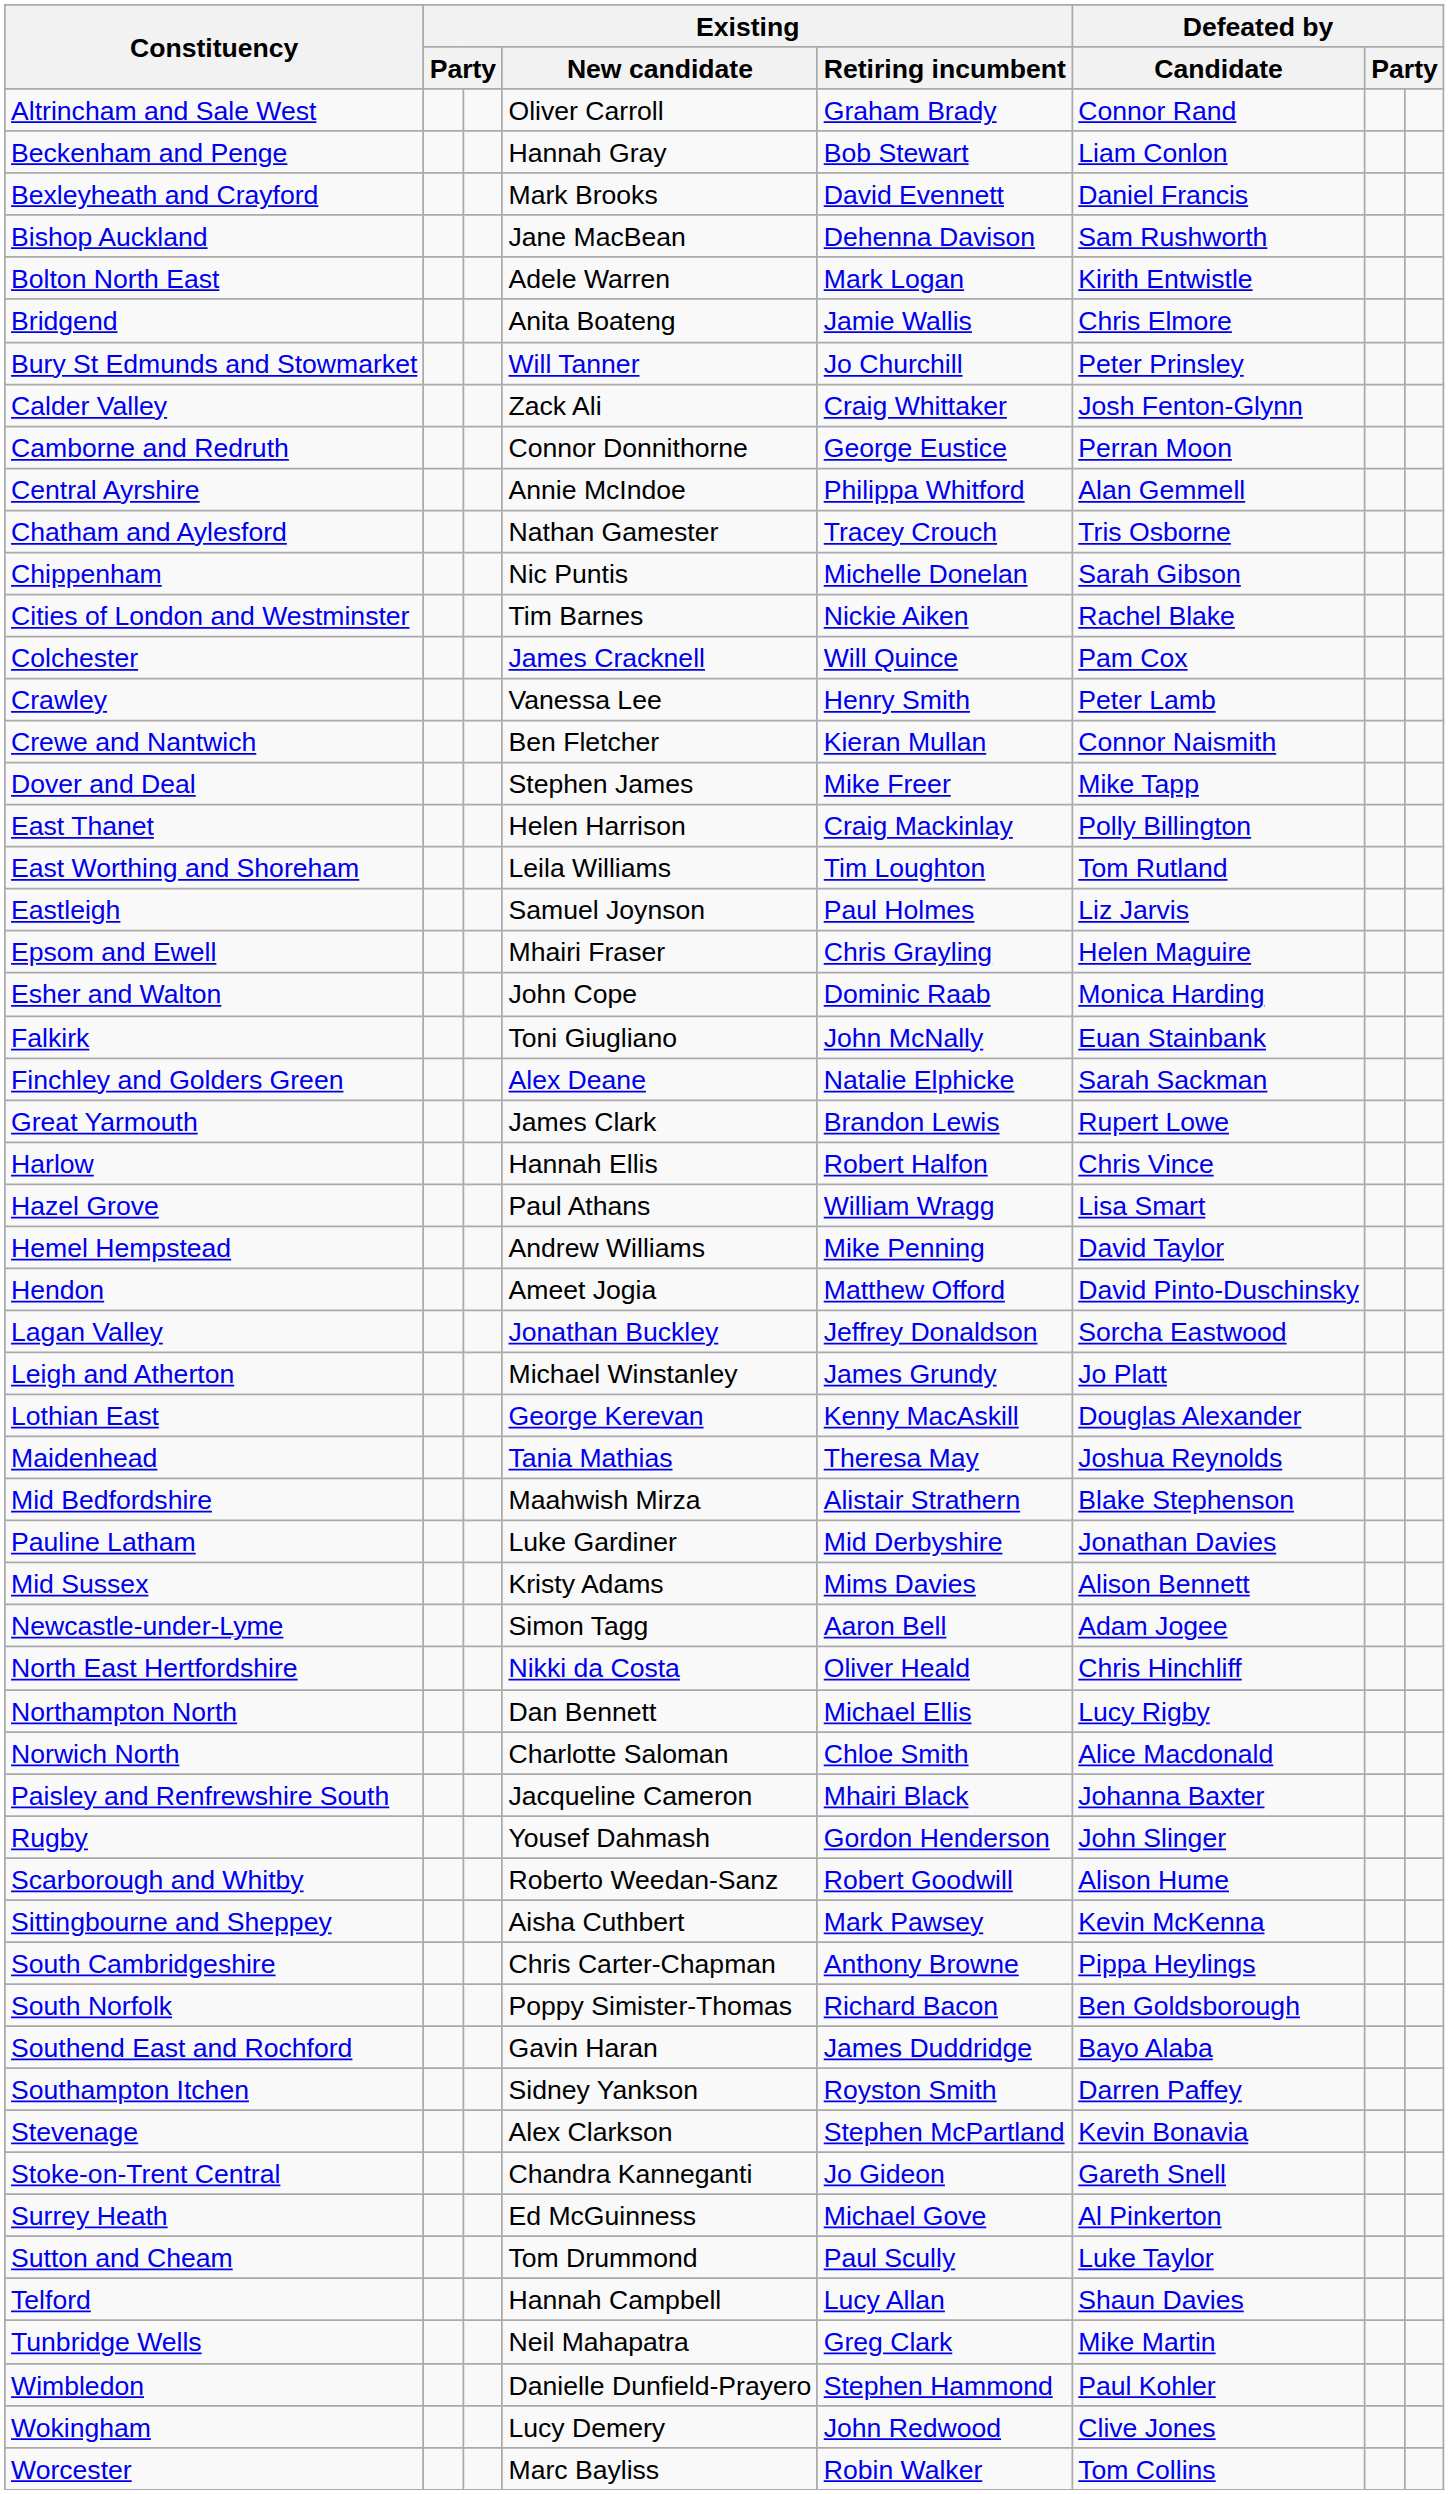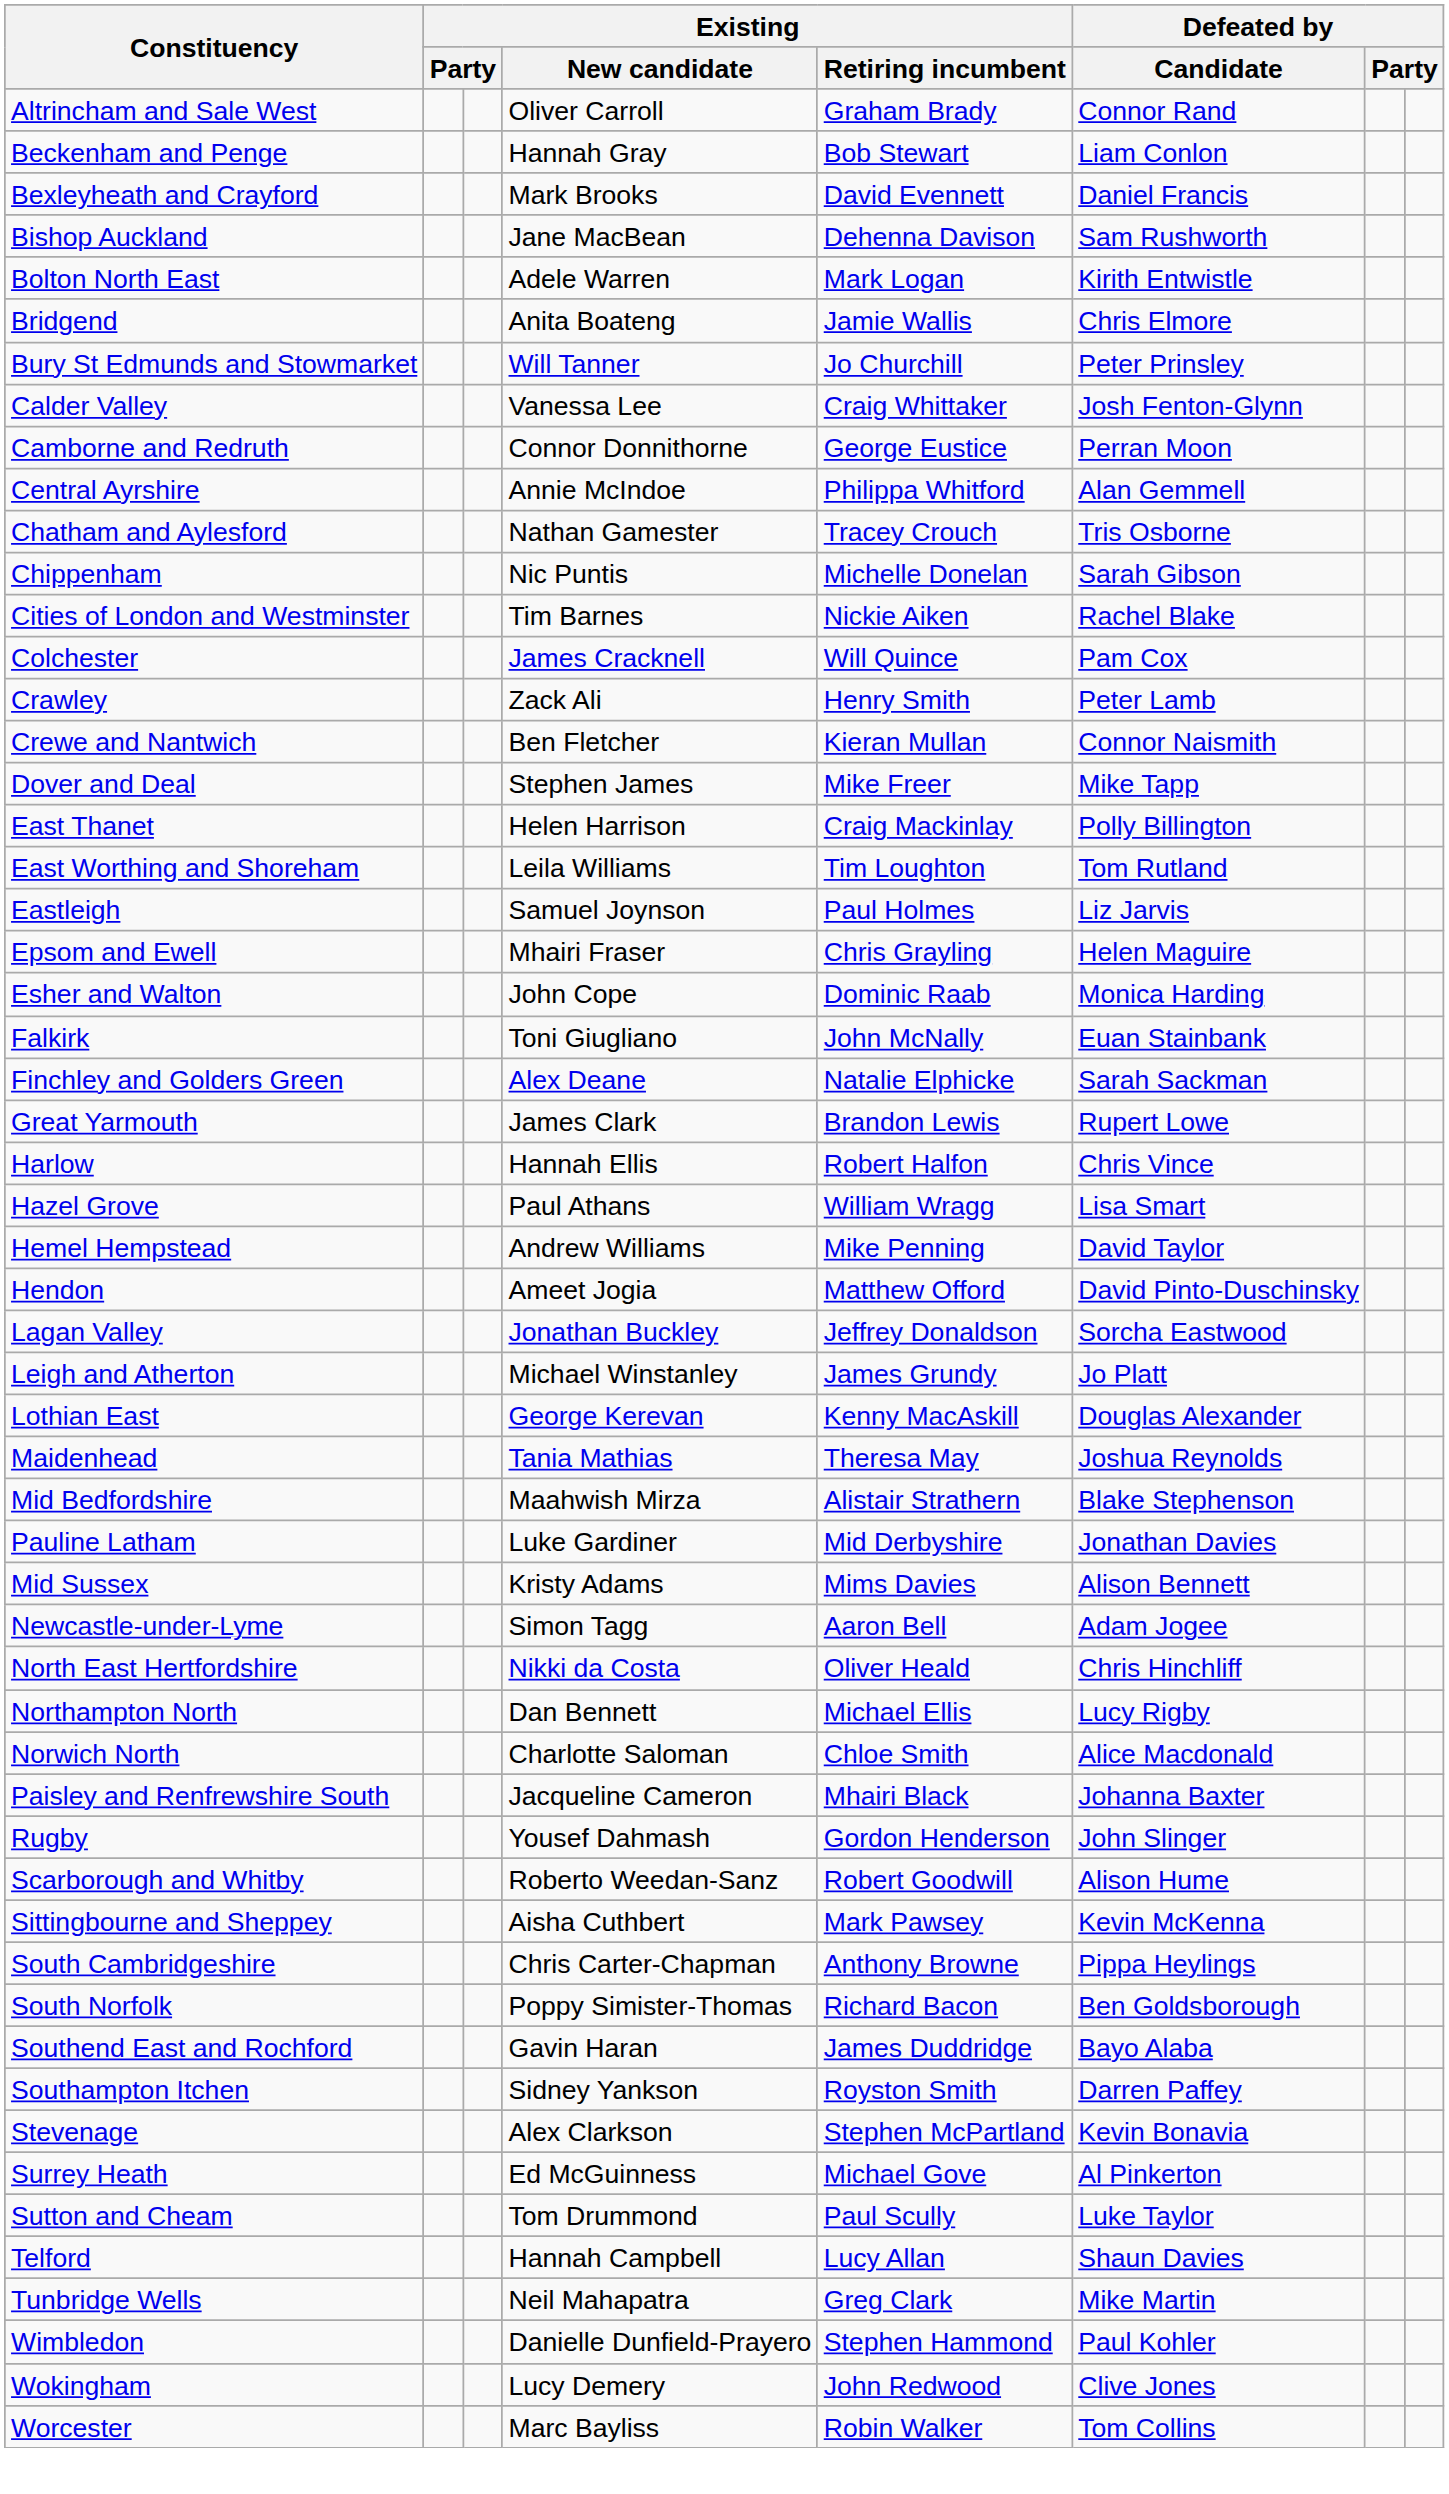(555, 405) Zack Ali -> (585, 405) Vanessa Lee
(585, 700) Vanessa Lee -> (555, 700) Zack Ali
- row: (146, 2174)
